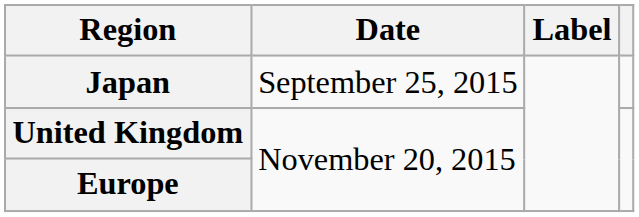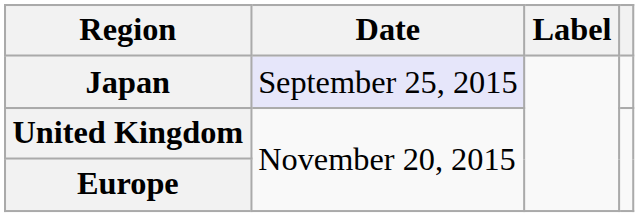(388, 81) no background -> (388, 81) lavender background
